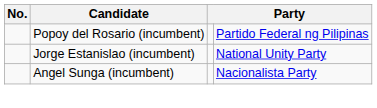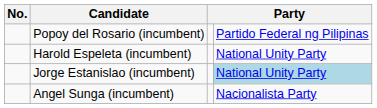+ row: (112, 53)
(271, 53) no background -> (271, 73) lightblue background
